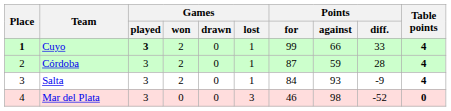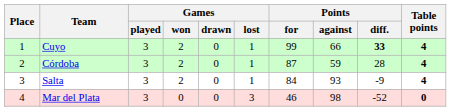(22, 47) bold -> (22, 47) normal
(146, 47) bold -> (146, 47) normal
(380, 47) normal -> (380, 47) bold
